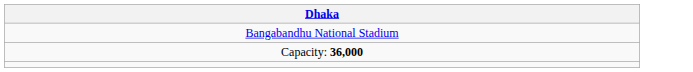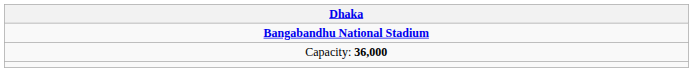(322, 33) normal -> (346, 33) bold
